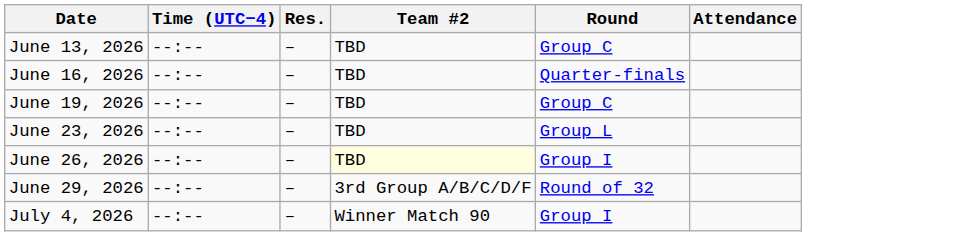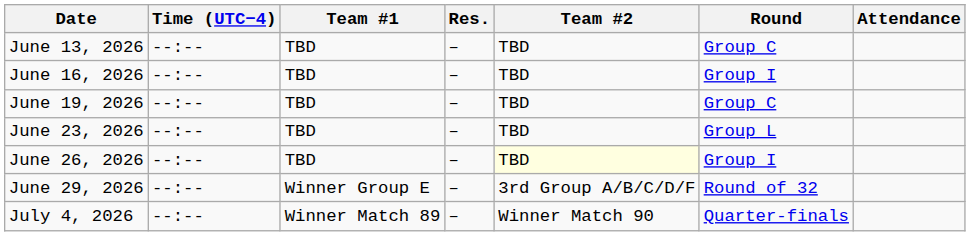+ column: (362, 19)
(612, 75) Quarter-finals -> (740, 75) Group I
(576, 216) Group I -> (776, 216) Quarter-finals
